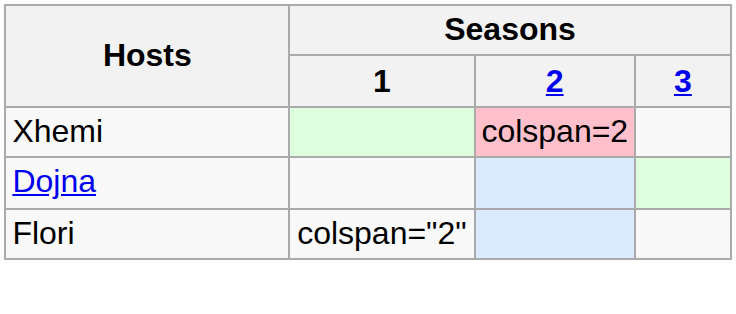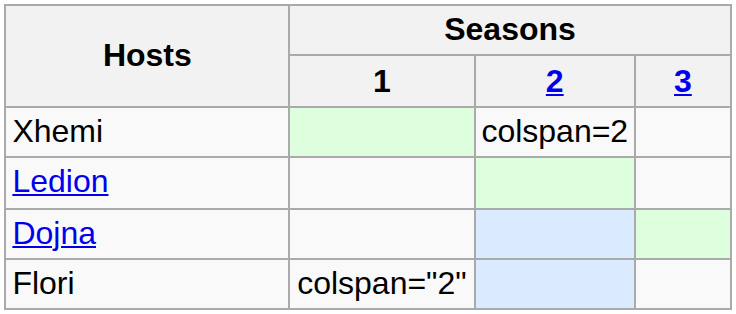(555, 131) pink background -> (555, 131) no background
+ row: (60, 182)
